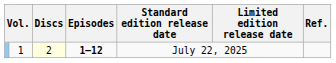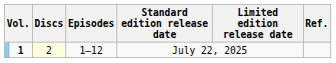(21, 50) normal -> (21, 50) bold
(91, 50) bold -> (91, 50) normal
